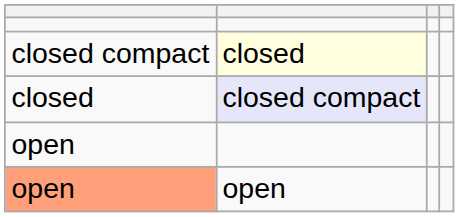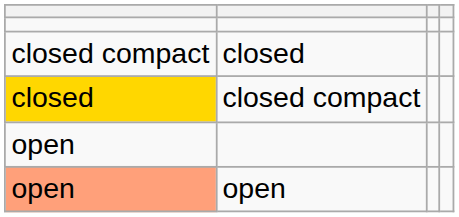(264, 53) lightyellow background -> (264, 53) no background
(53, 98) no background -> (53, 98) gold background
(321, 98) lavender background -> (321, 98) no background
